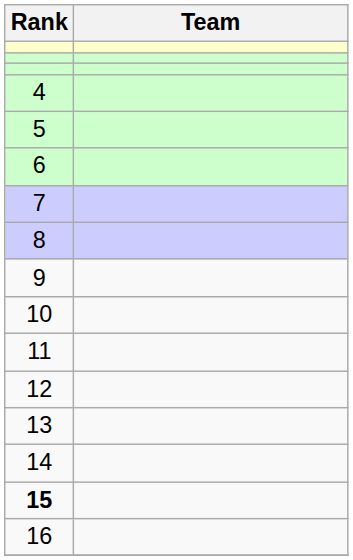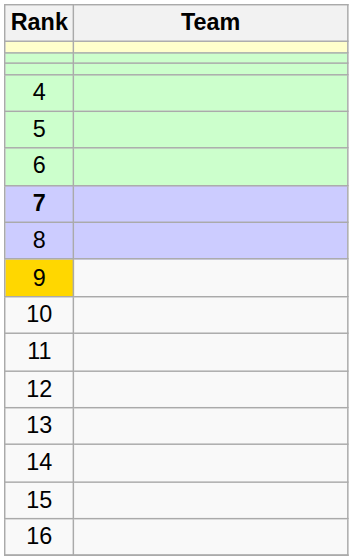(39, 203) normal -> (39, 203) bold
(39, 277) no background -> (39, 277) gold background
(39, 499) bold -> (39, 499) normal
